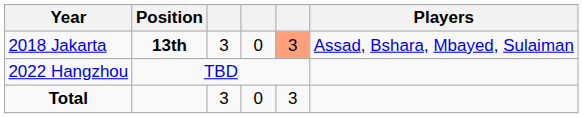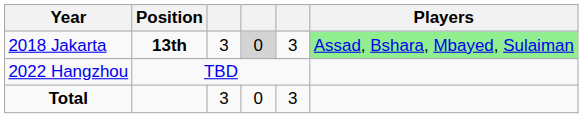(258, 44) no background -> (258, 44) lightgrey background
(293, 44) lightsalmon background -> (293, 44) no background
(444, 44) no background -> (444, 44) lightgreen background
